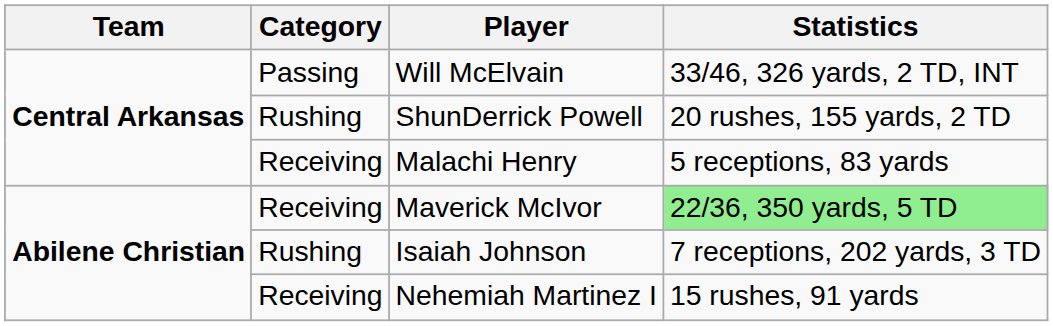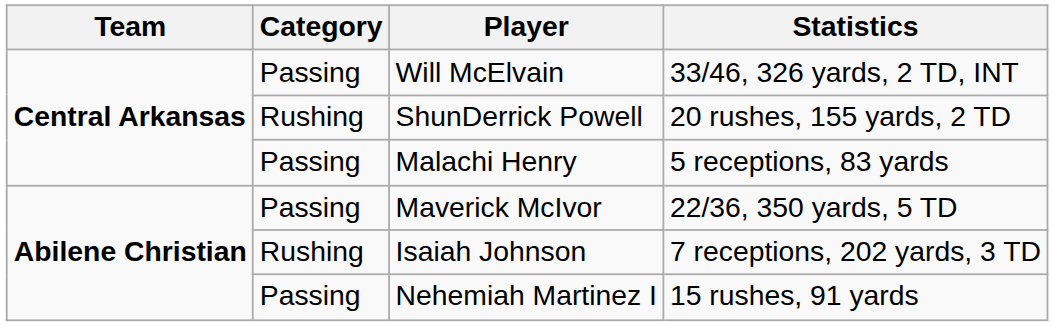(320, 162) Receiving -> (310, 162) Passing
(320, 206) Receiving -> (310, 206) Passing
(814, 206) lightgreen background -> (814, 206) no background
(320, 296) Receiving -> (310, 296) Passing
